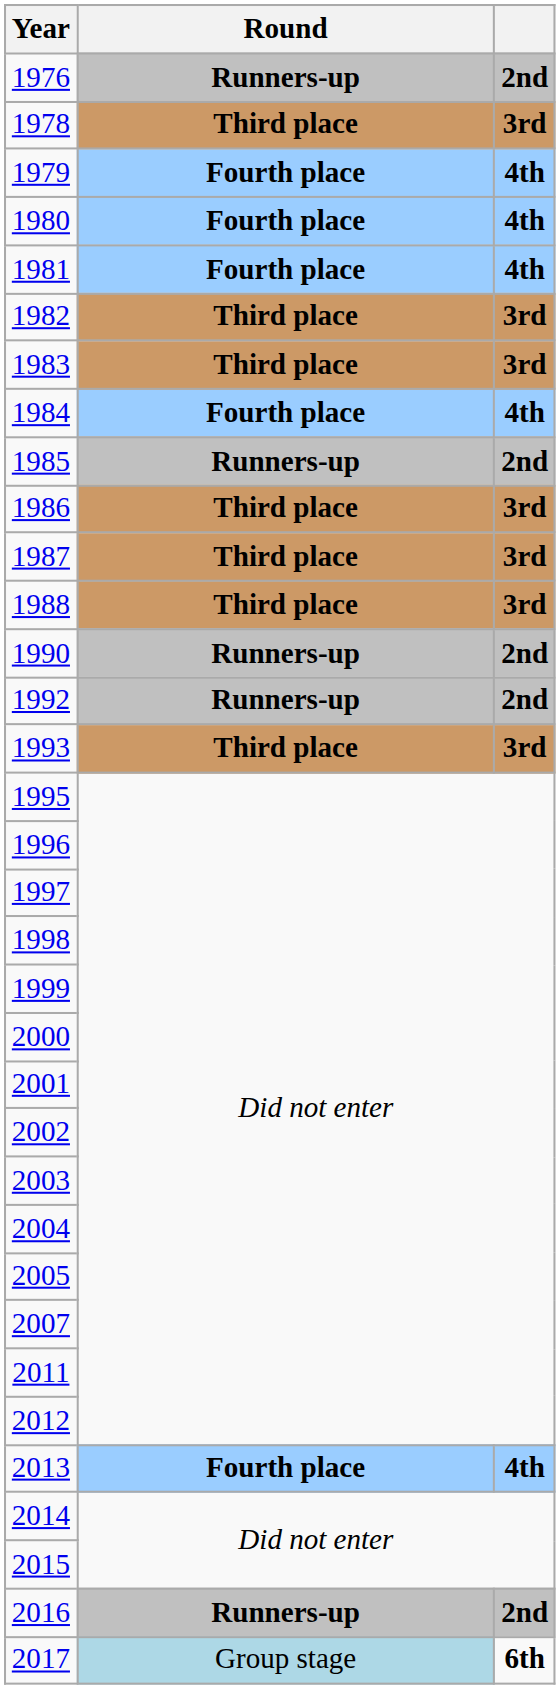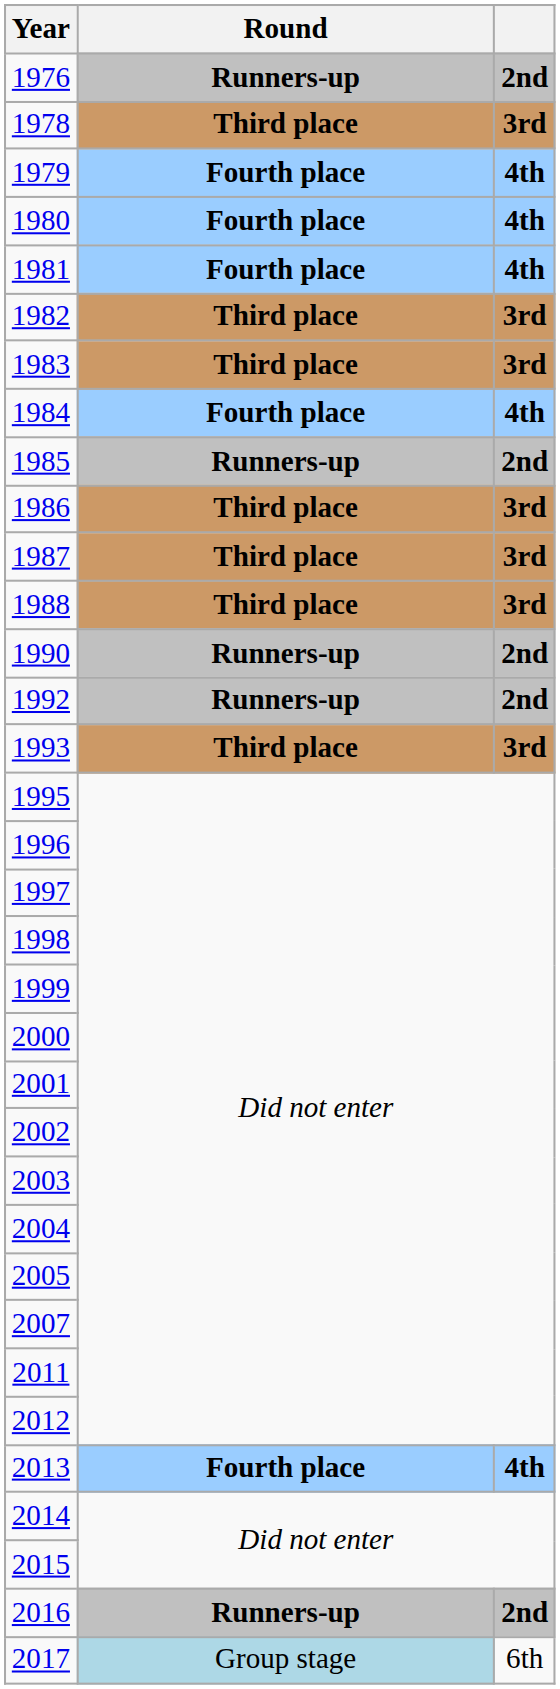(525, 1660) bold -> (525, 1660) normal
